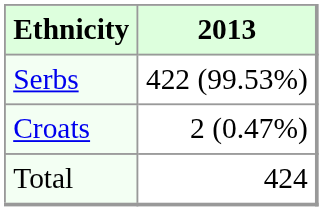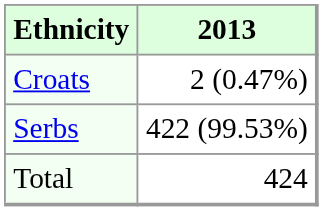rows swapped: (46, 79) <-> (52, 128)
